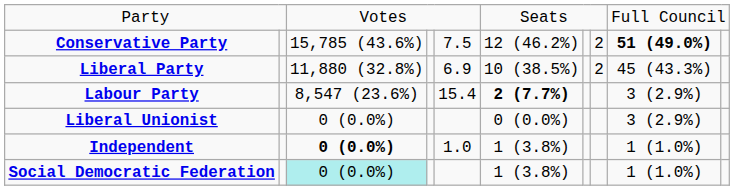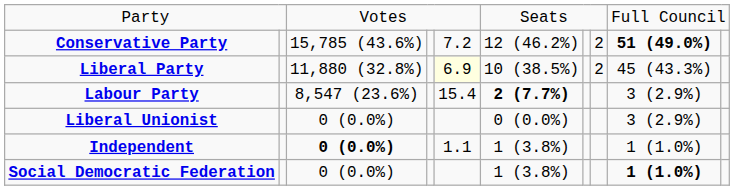(457, 43) 7.5 -> (457, 43) 7.2
(457, 69) no background -> (457, 69) lightyellow background
(457, 147) 1.0 -> (457, 147) 1.1
(357, 173) paleturquoise background -> (357, 173) no background
(664, 173) normal -> (664, 173) bold
